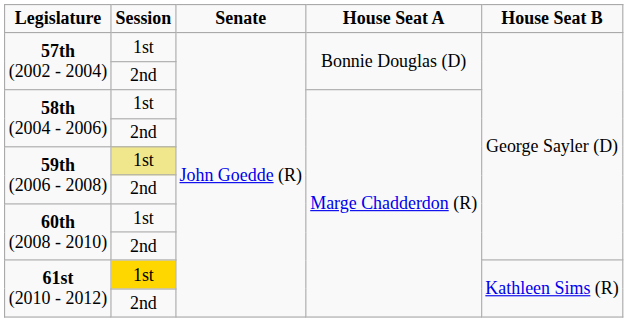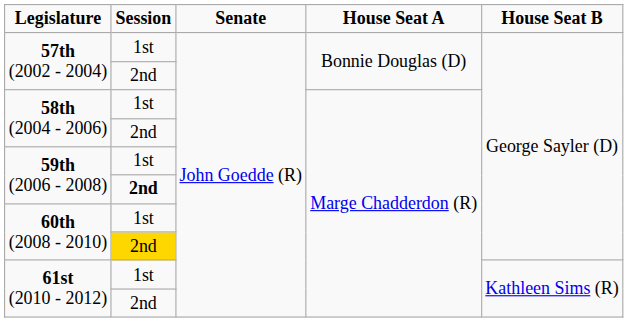(143, 160) khaki background -> (143, 160) no background
(143, 189) normal -> (143, 189) bold
(143, 246) no background -> (143, 246) gold background
(143, 274) gold background -> (143, 274) no background
